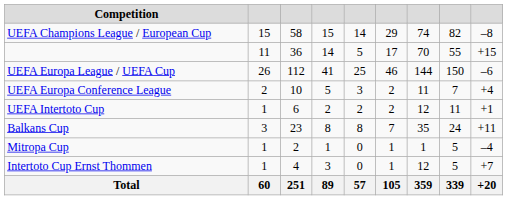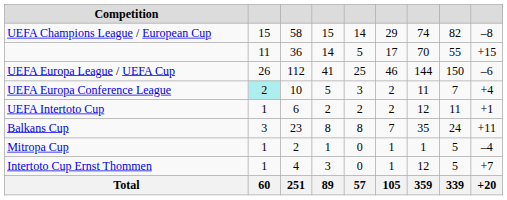(264, 90) no background -> (264, 90) paleturquoise background
